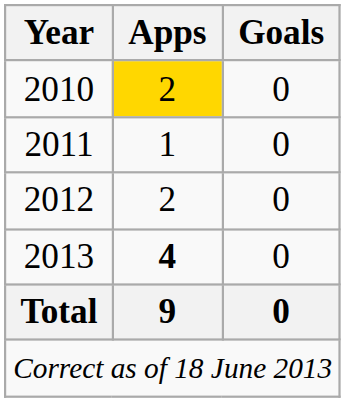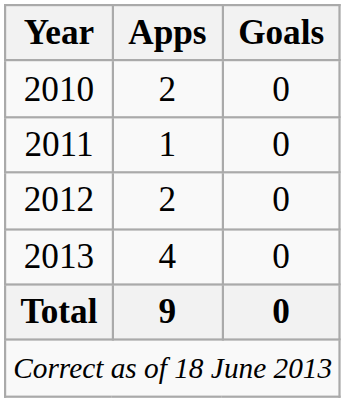(167, 88) gold background -> (167, 88) no background
(167, 255) bold -> (167, 255) normal
